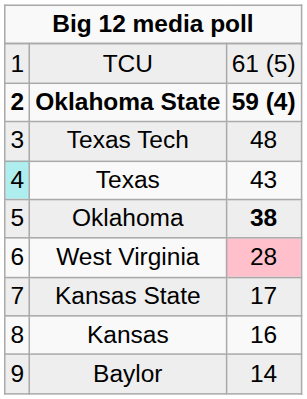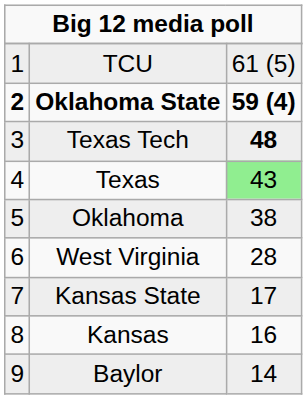(264, 140) normal -> (264, 140) bold
(17, 179) paleturquoise background -> (17, 179) no background
(264, 179) no background -> (264, 179) lightgreen background
(264, 218) bold -> (264, 218) normal
(264, 257) pink background -> (264, 257) no background
